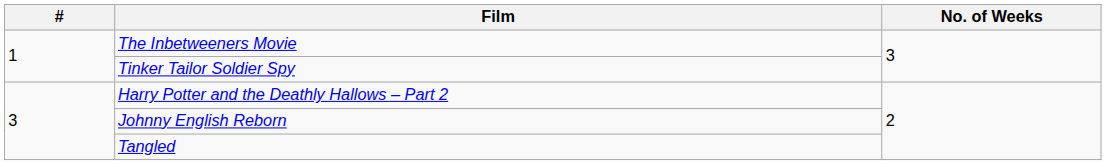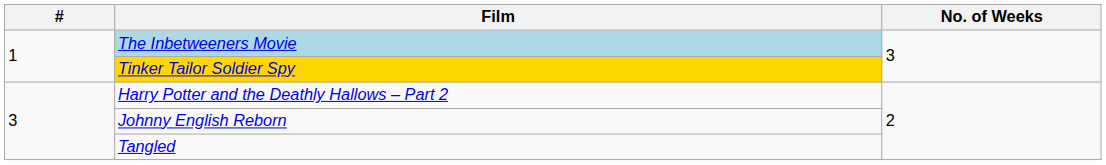(207, 43) no background -> (207, 43) lightblue background
(206, 69) no background -> (206, 69) gold background
